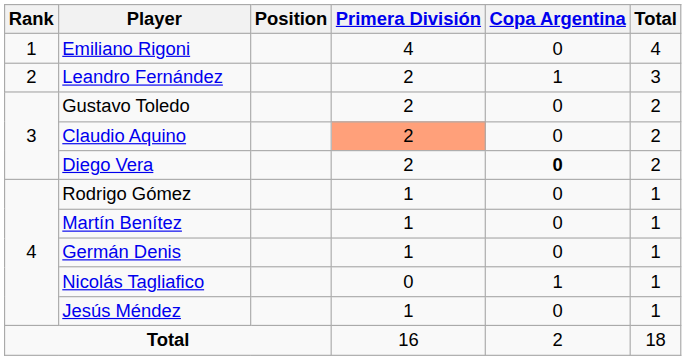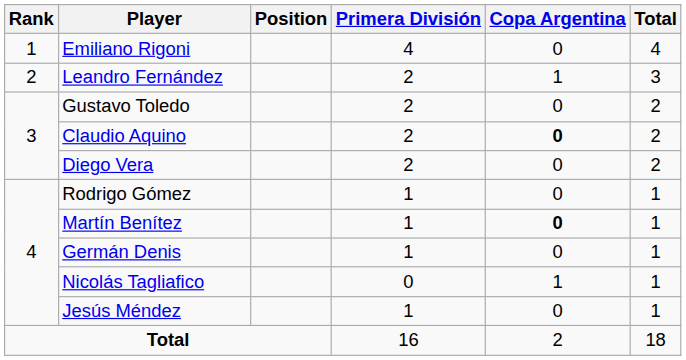(408, 135) lightsalmon background -> (408, 135) no background
(558, 135) normal -> (558, 135) bold
(558, 164) bold -> (558, 164) normal
(558, 223) normal -> (558, 223) bold
